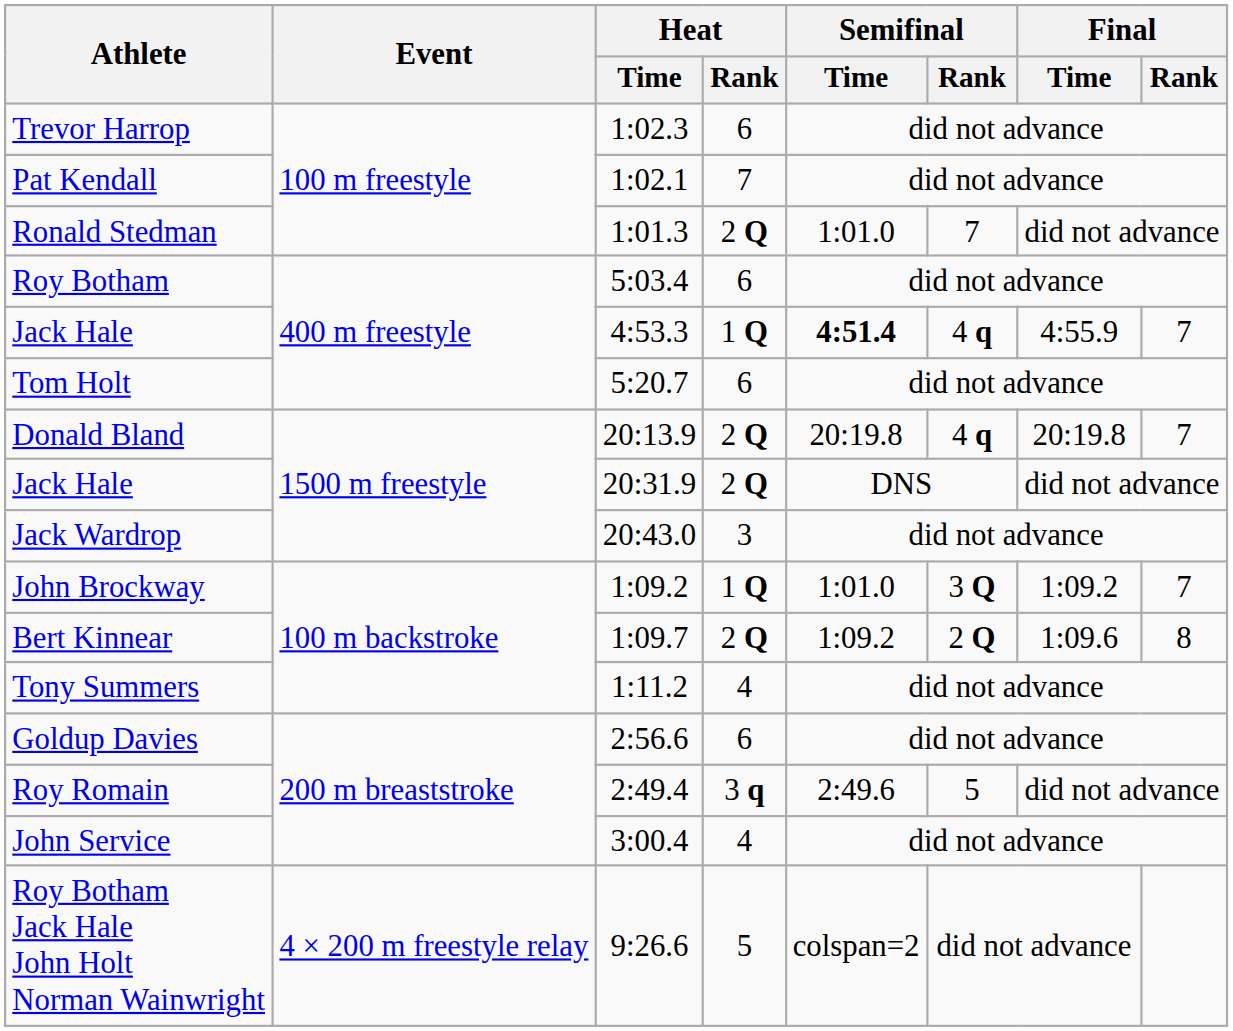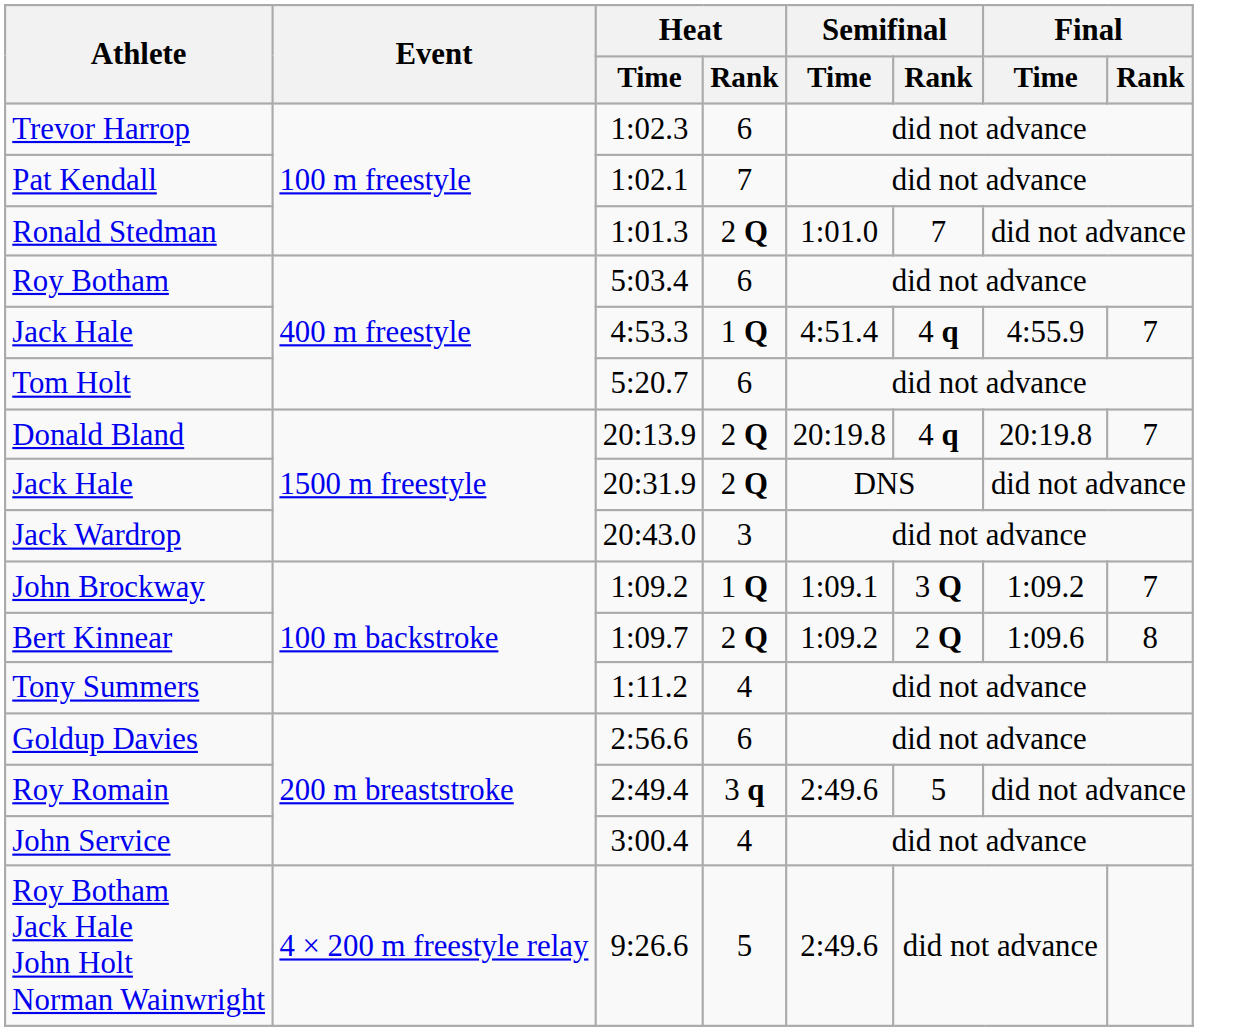(856, 332) bold -> (839, 332) normal
(856, 586) 1:01.0 -> (839, 586) 1:09.1
(856, 946) colspan=2 -> (839, 946) 2:49.6
